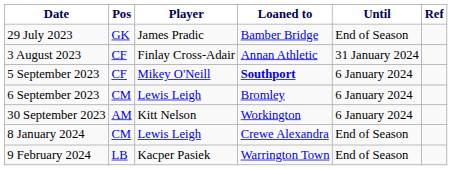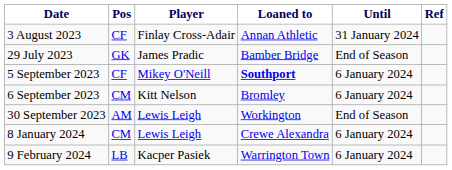rows swapped: (40, 34) <-> (44, 54)
(169, 94) Lewis Leigh -> (167, 94) Kitt Nelson
(167, 114) Kitt Nelson -> (169, 114) Lewis Leigh
(374, 114) 6 January 2024 -> (372, 114) End of Season
(372, 134) End of Season -> (374, 134) 6 January 2024
(372, 154) End of Season -> (374, 154) 6 January 2024
